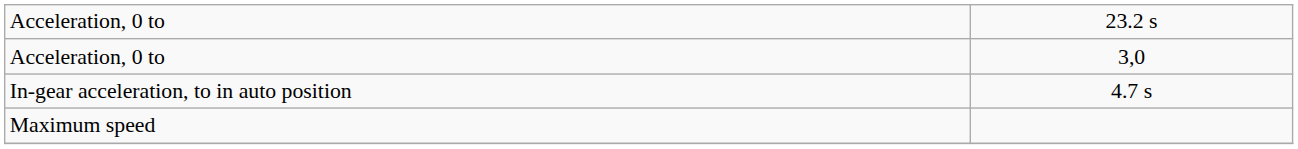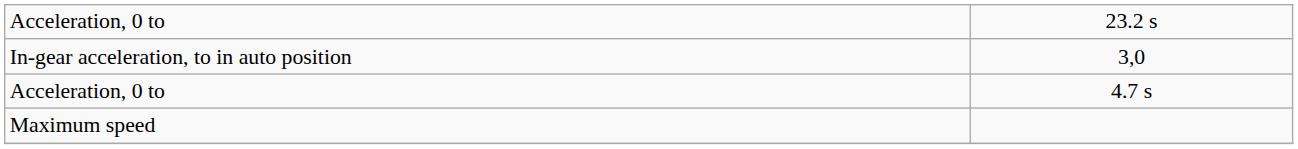(87, 56) Acceleration, 0 to -> (181, 56) In-gear acceleration, to in auto position
(181, 90) In-gear acceleration, to in auto position -> (87, 90) Acceleration, 0 to
